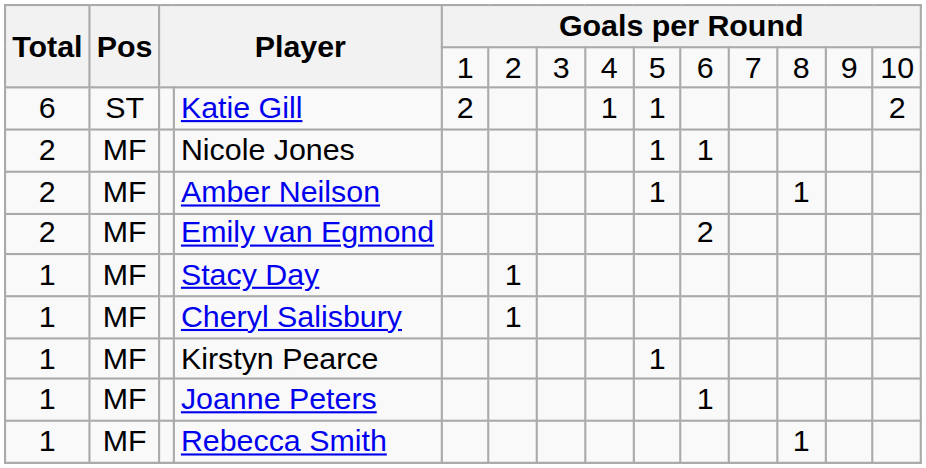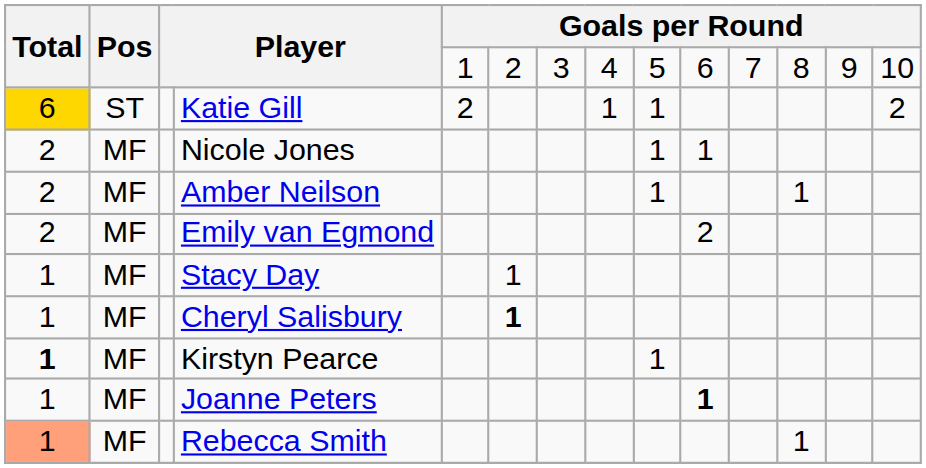(47, 108) no background -> (47, 108) gold background
(513, 316) normal -> (513, 316) bold
(47, 358) normal -> (47, 358) bold
(705, 399) normal -> (705, 399) bold
(47, 441) no background -> (47, 441) lightsalmon background
